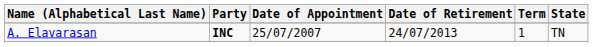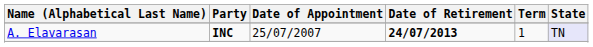(423, 32) normal -> (423, 32) bold
(558, 32) no background -> (558, 32) lavender background
